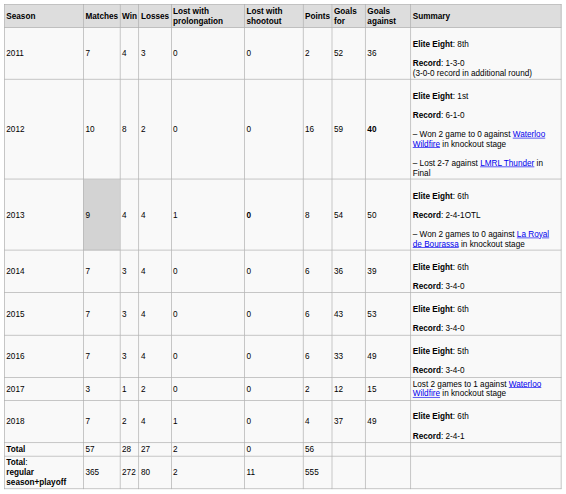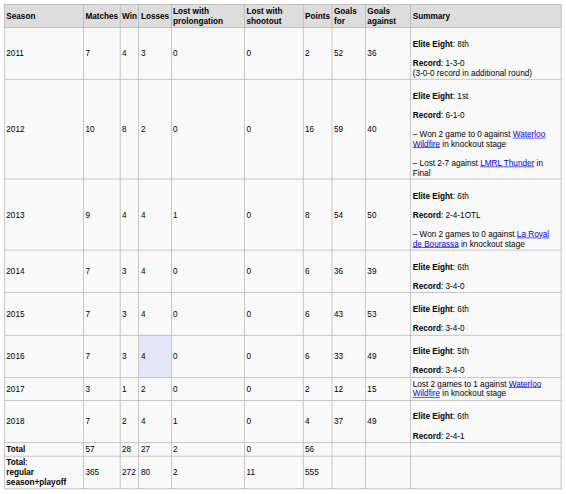(372, 129) bold -> (372, 129) normal
(88, 215) lightgrey background -> (88, 215) no background
(249, 215) bold -> (249, 215) normal
(143, 356) no background -> (143, 356) lavender background
